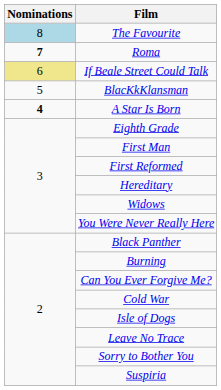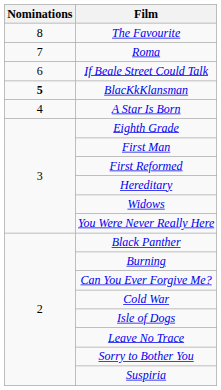(40, 33) lightblue background -> (40, 33) no background
(40, 52) bold -> (40, 52) normal
(40, 71) khaki background -> (40, 71) no background
(40, 90) normal -> (40, 90) bold
(40, 109) bold -> (40, 109) normal
